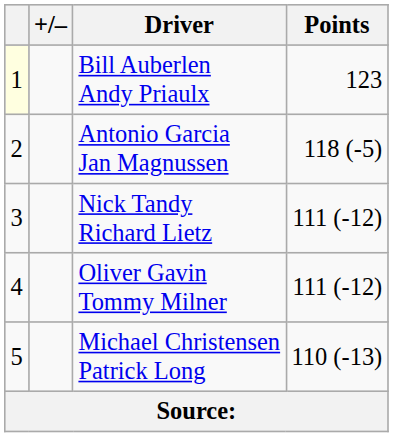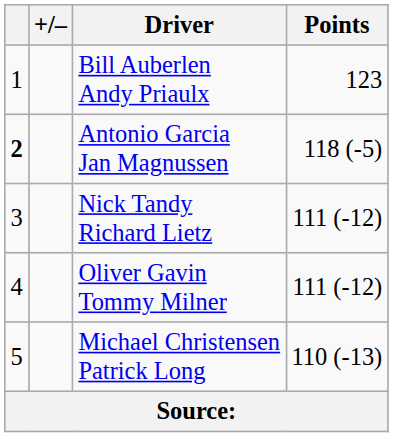(17, 79) lightyellow background -> (17, 79) no background
(17, 149) normal -> (17, 149) bold
